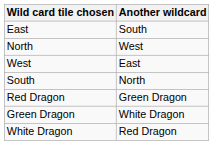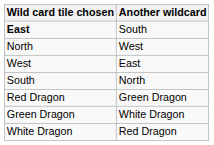(18, 30) normal -> (18, 30) bold
